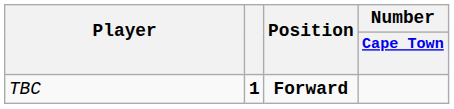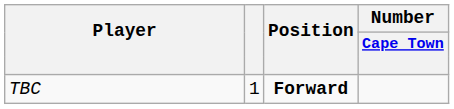(254, 89) bold -> (254, 89) normal
